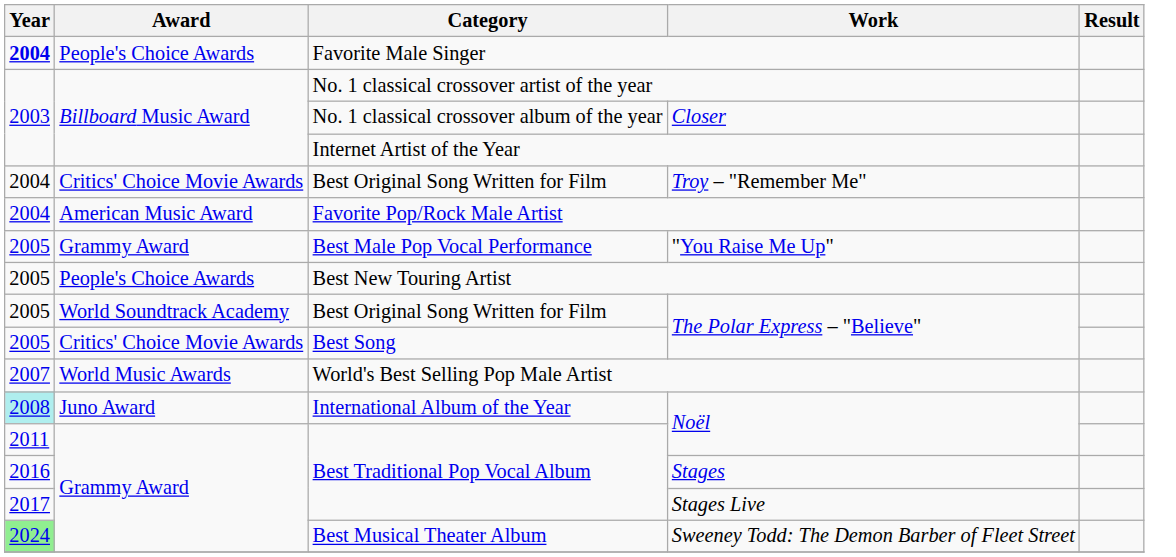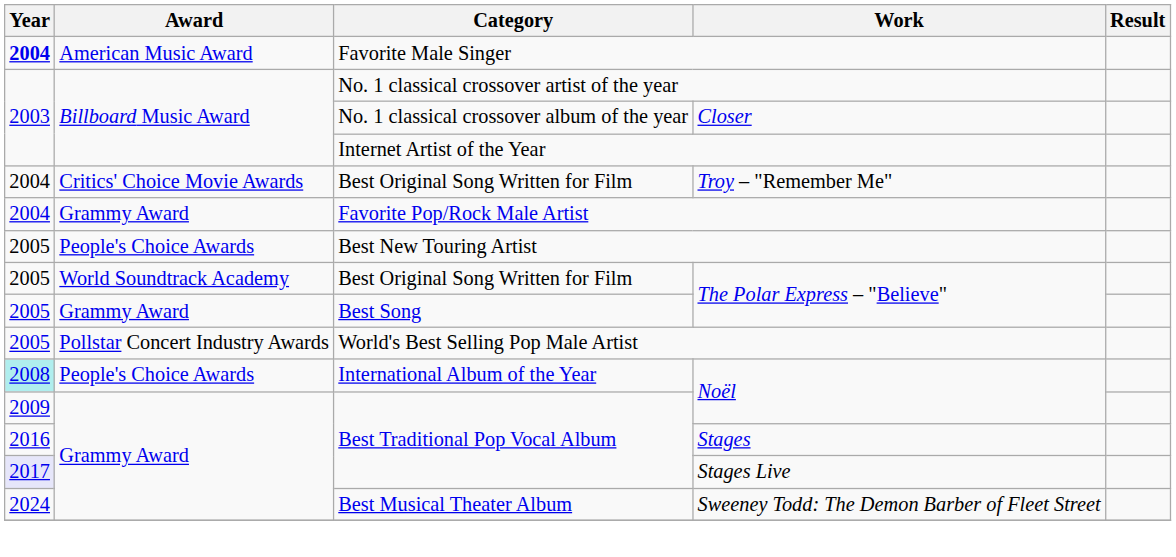(157, 52) People's Choice Awards -> (156, 52) American Music Award
(156, 213) American Music Award -> (124, 213) Grammy Award
- row: (452, 246)
(181, 342) Critics' Choice Movie Awards -> (124, 310) Grammy Award
(30, 375) 2007 -> (30, 342) 2005
(145, 375) World Music Awards -> (194, 342) Pollstar Concert Industry Awards
(107, 407) Juno Award -> (157, 375) People's Choice Awards
(29, 439) 2011 -> (30, 407) 2009
(30, 504) no background -> (30, 471) lavender background
(30, 536) lightgreen background -> (30, 504) no background
